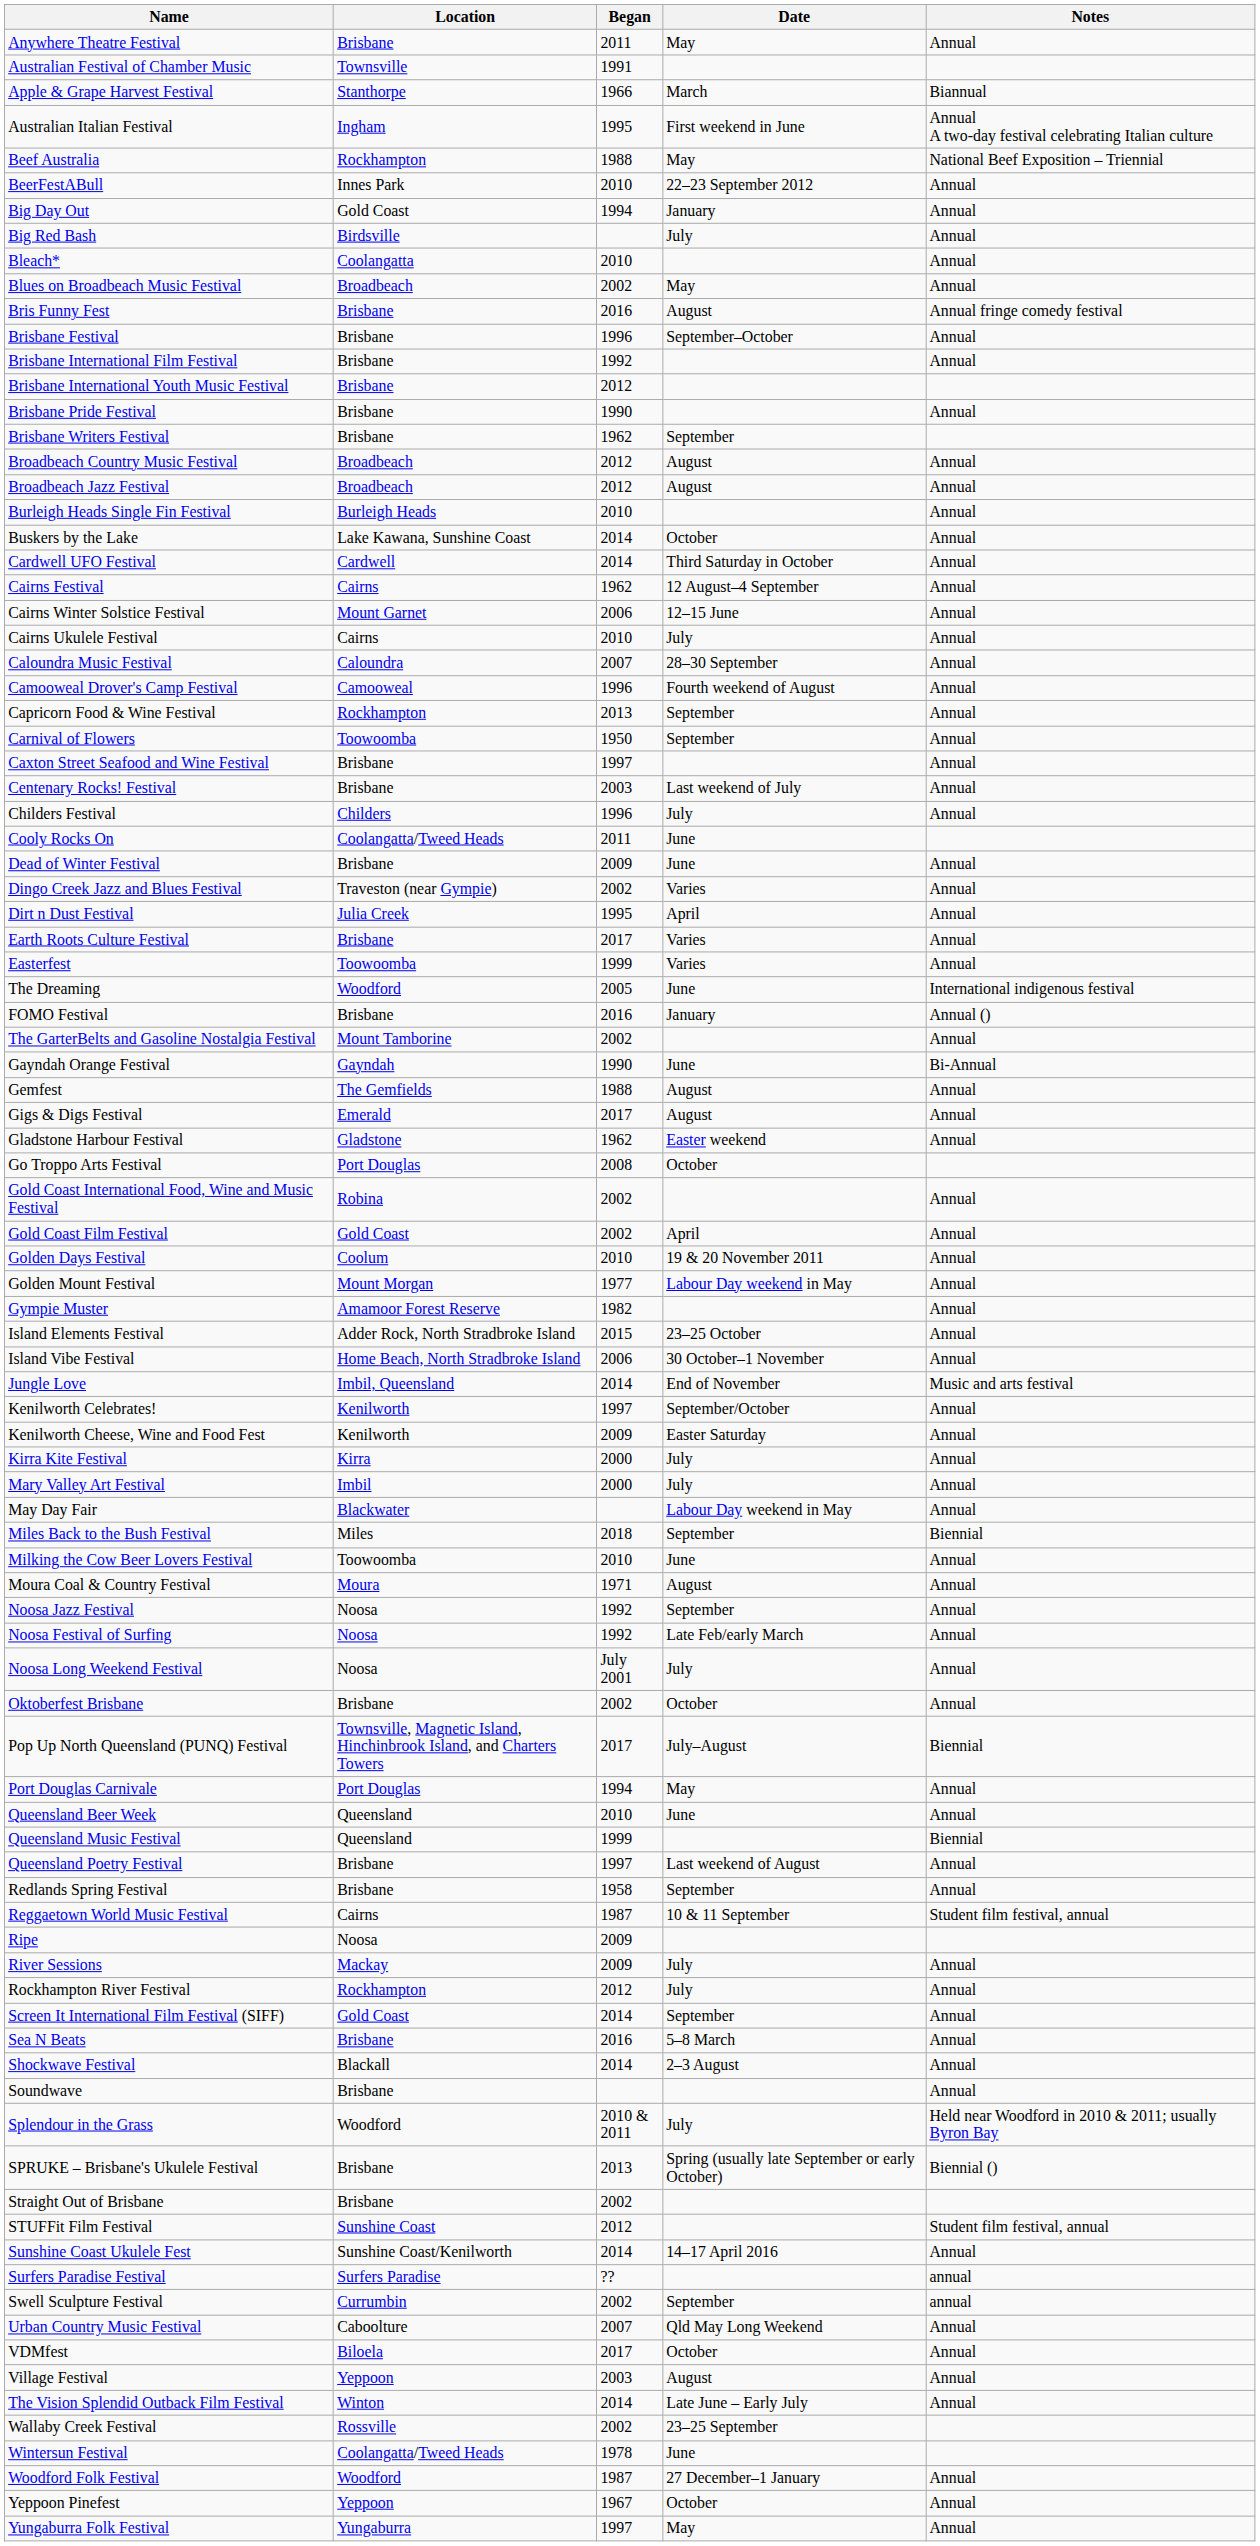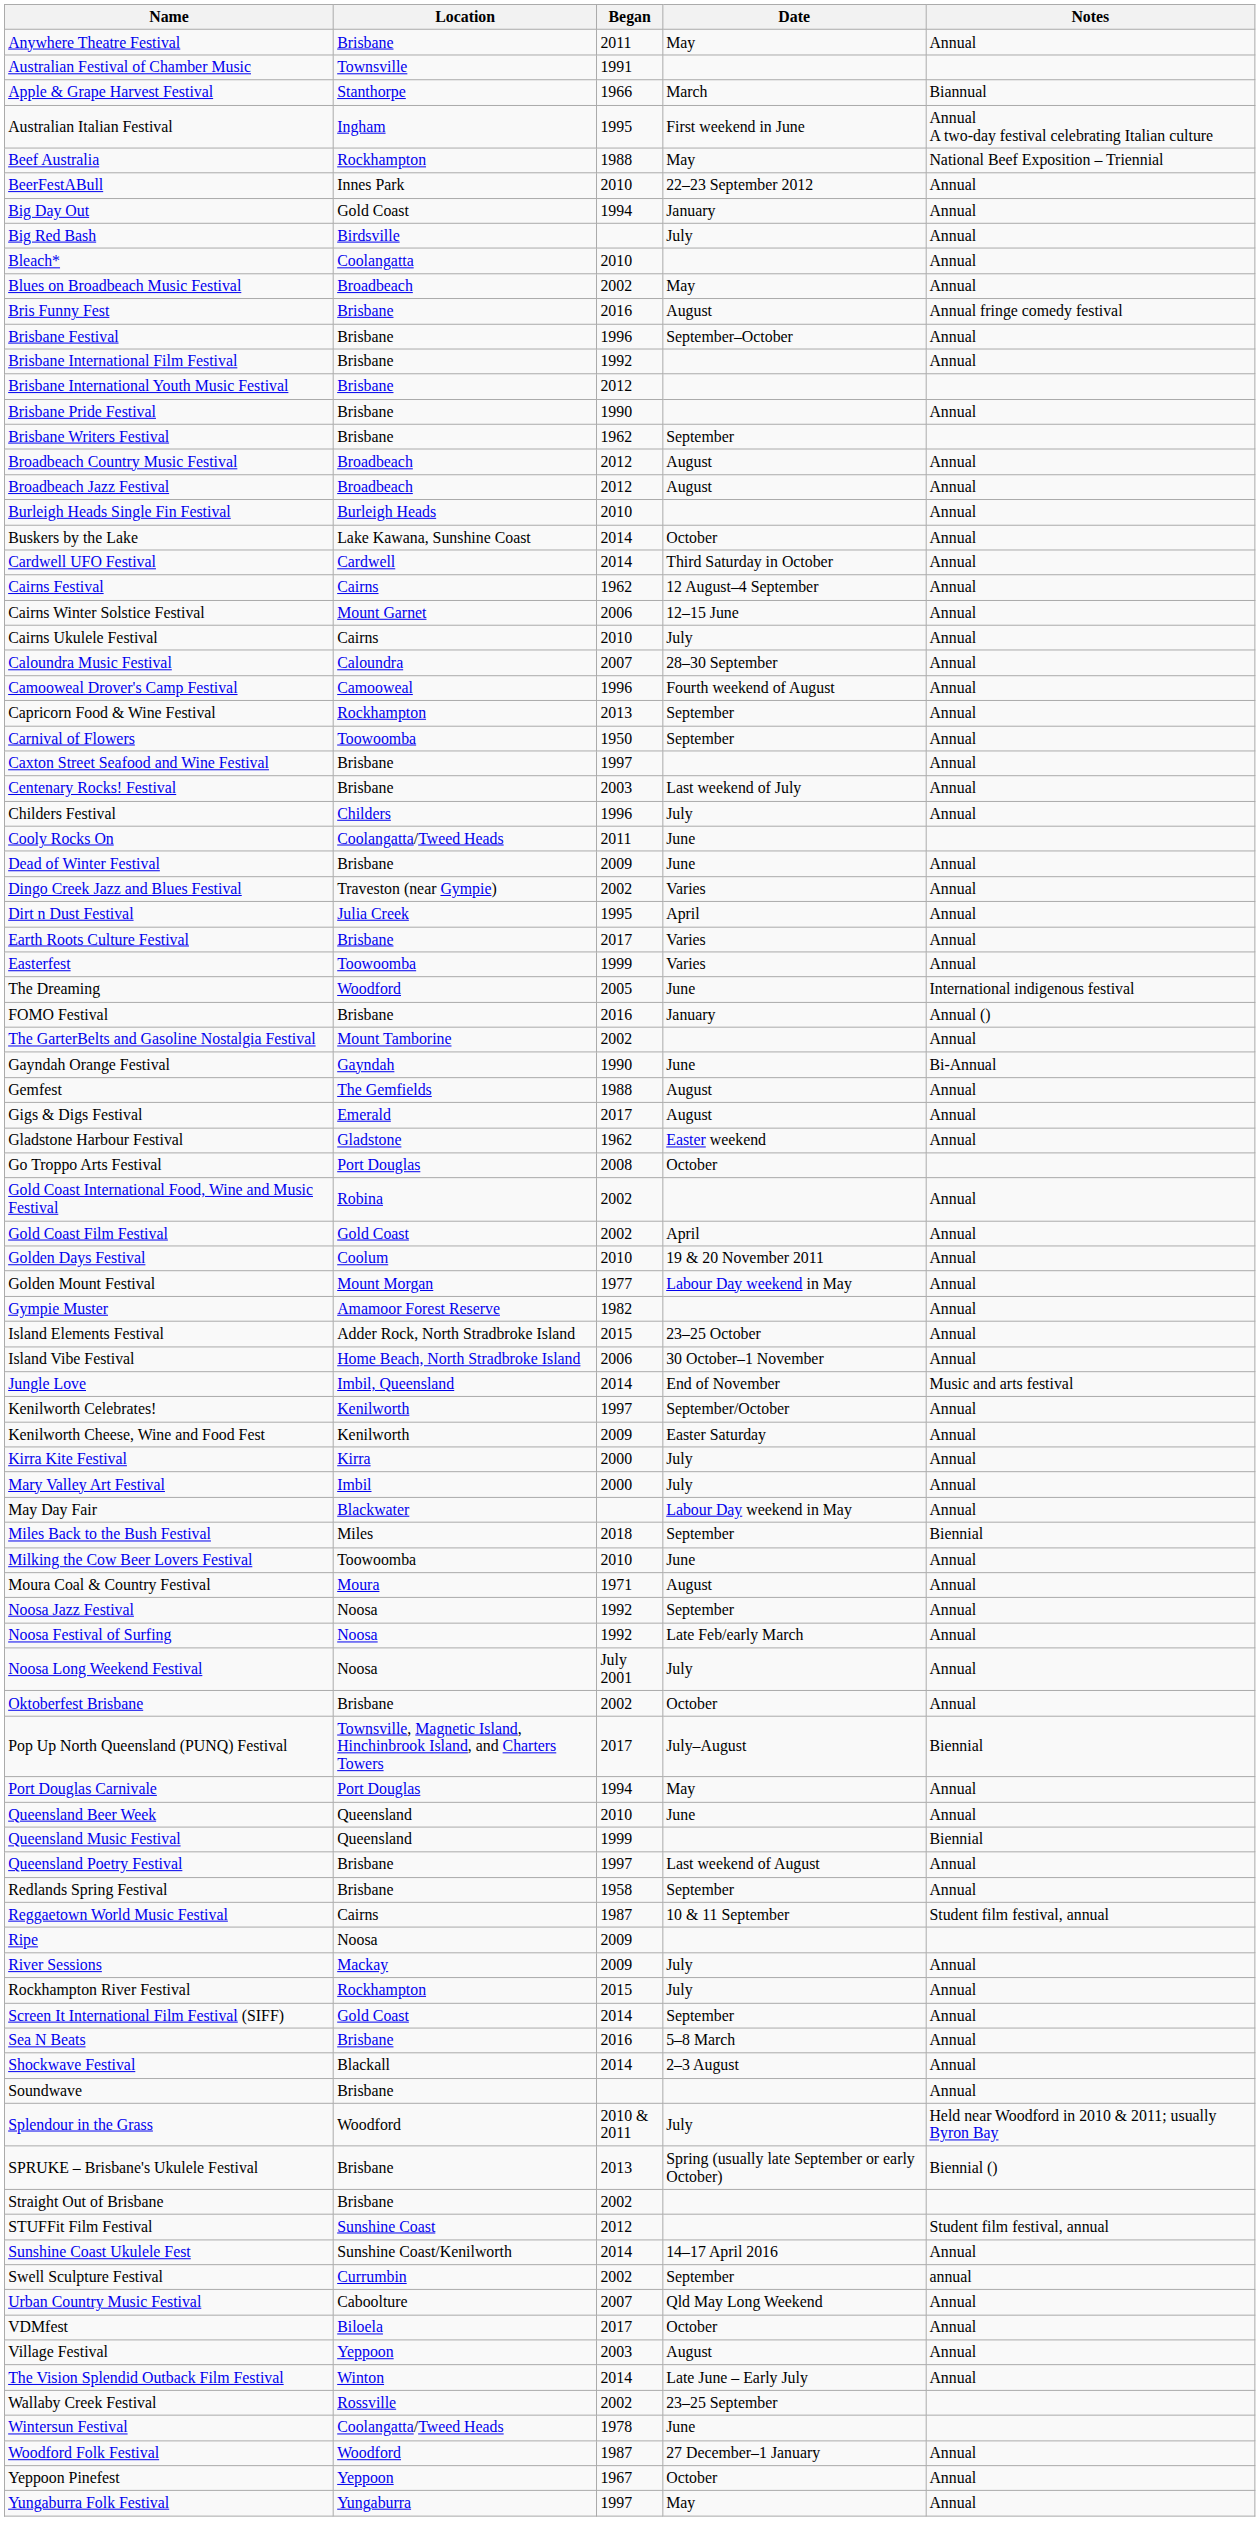(616, 1990) 2012 -> (616, 1990) 2015
- row: (87, 2277)
